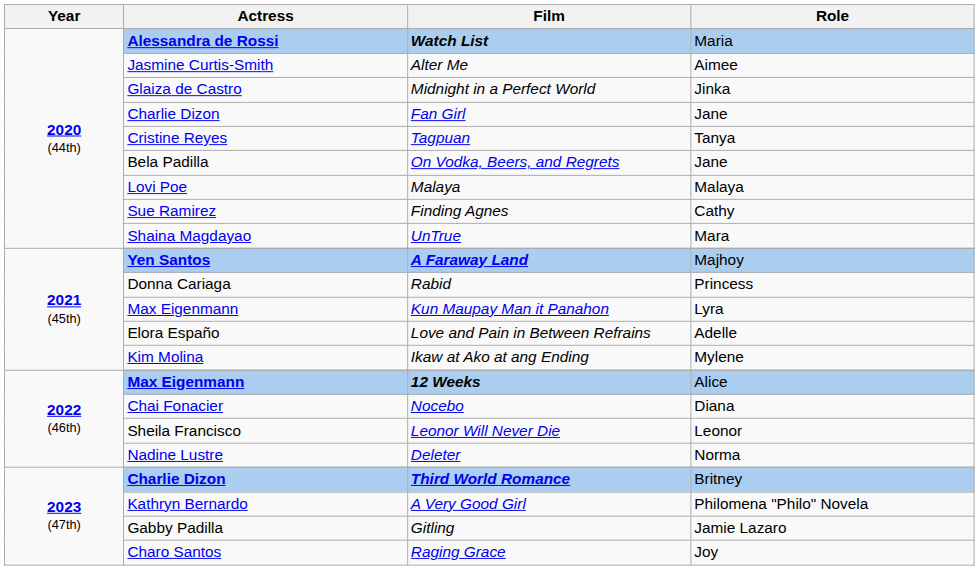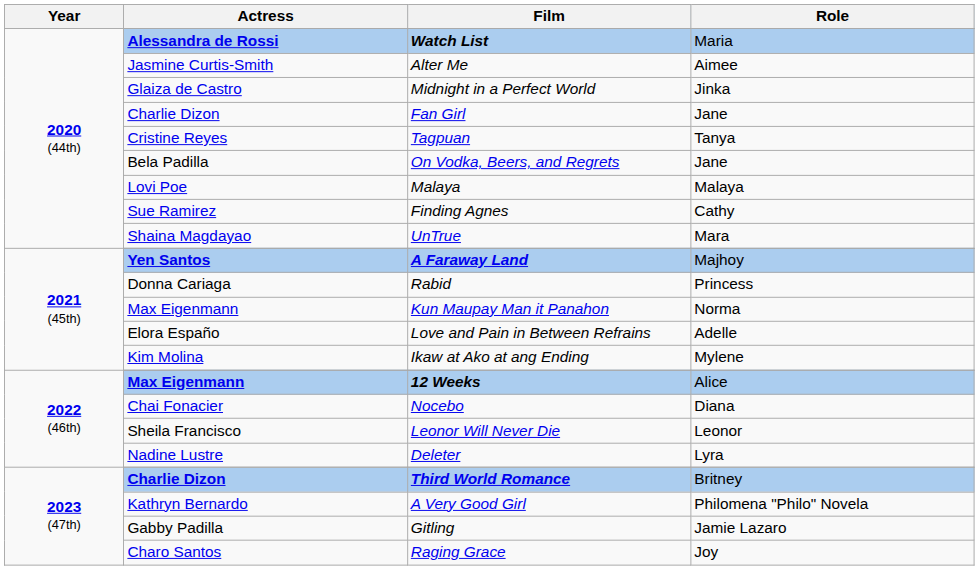(709, 308) Lyra -> (717, 308) Norma
(717, 455) Norma -> (709, 455) Lyra
